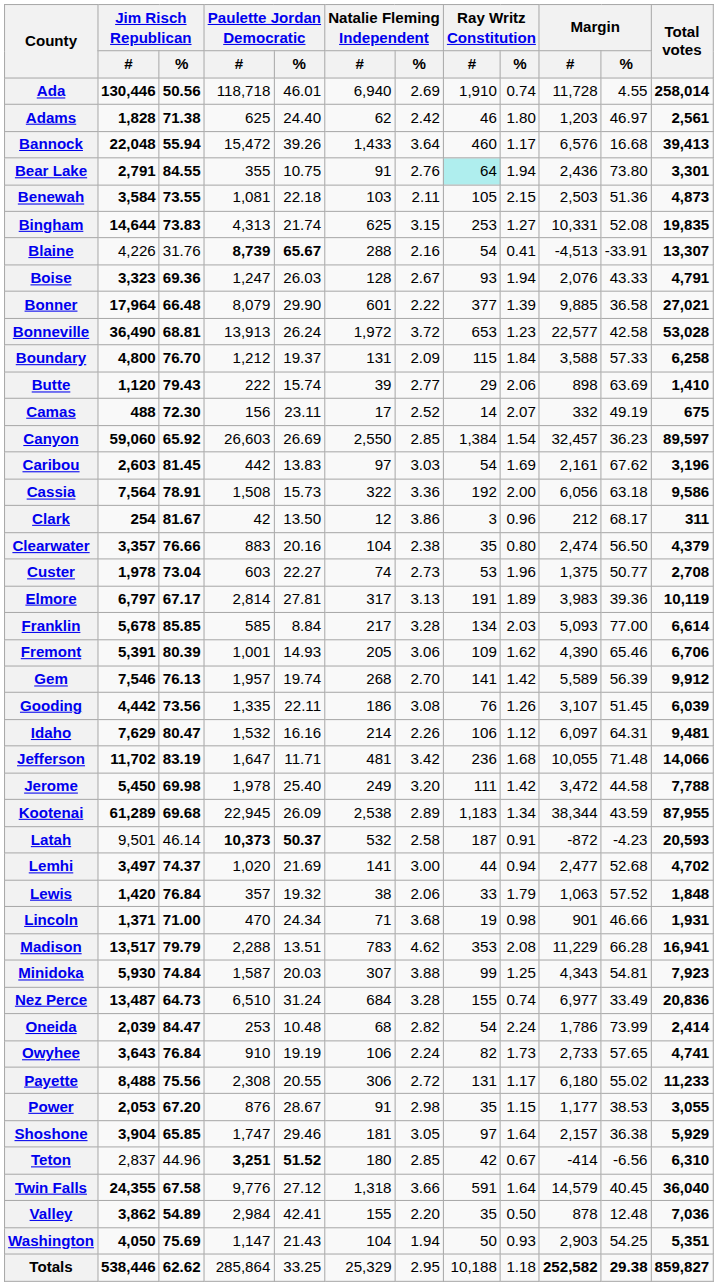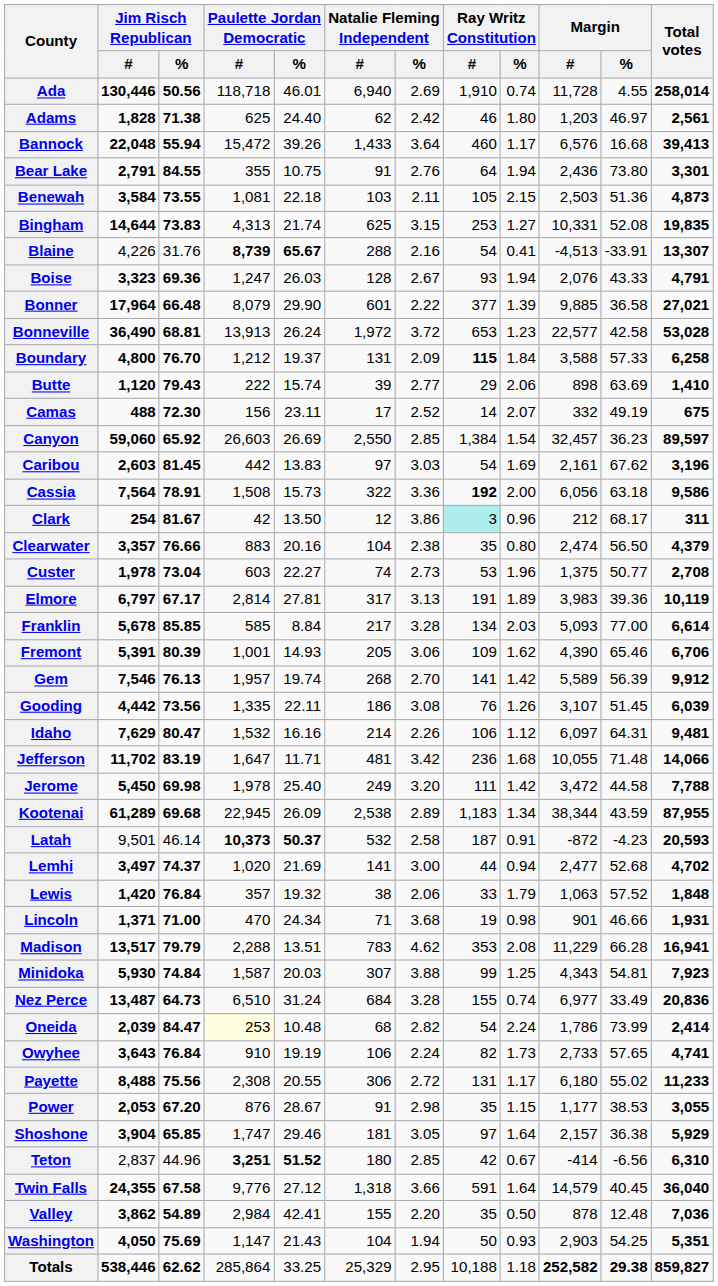(488, 171) paleturquoise background -> (488, 171) no background
(485, 358) normal -> (485, 358) bold
(484, 492) normal -> (484, 492) bold
(493, 519) no background -> (493, 519) paleturquoise background
(258, 1027) no background -> (258, 1027) lightyellow background
